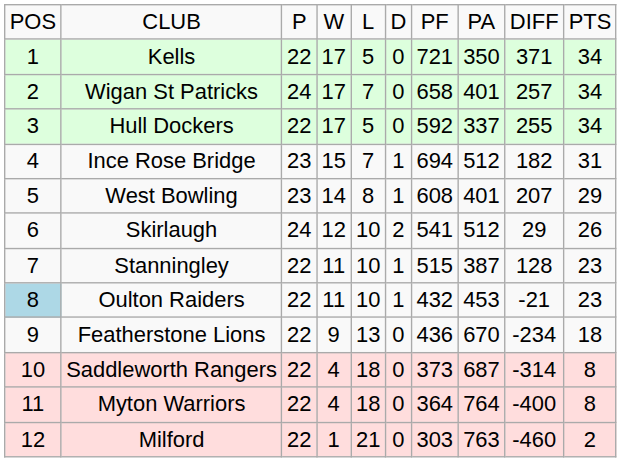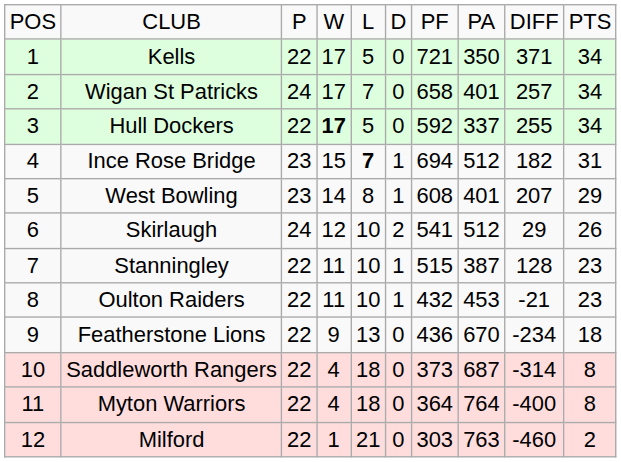(334, 126) normal -> (334, 126) bold
(368, 160) normal -> (368, 160) bold
(33, 299) lightblue background -> (33, 299) no background
